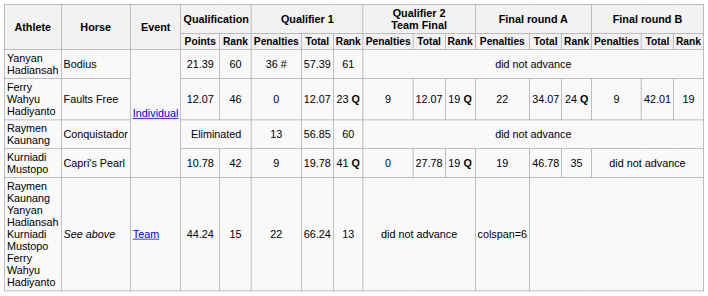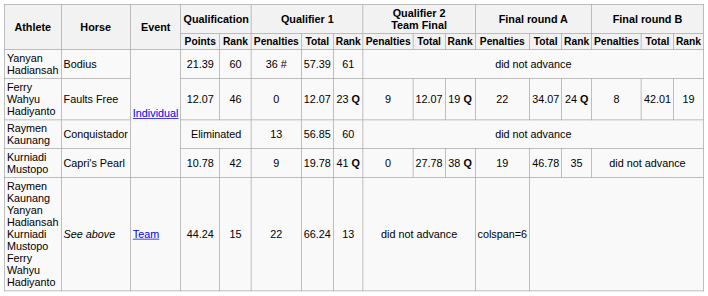(616, 100) 9 -> (616, 100) 8
(460, 164) 19 Q -> (460, 164) 38 Q
